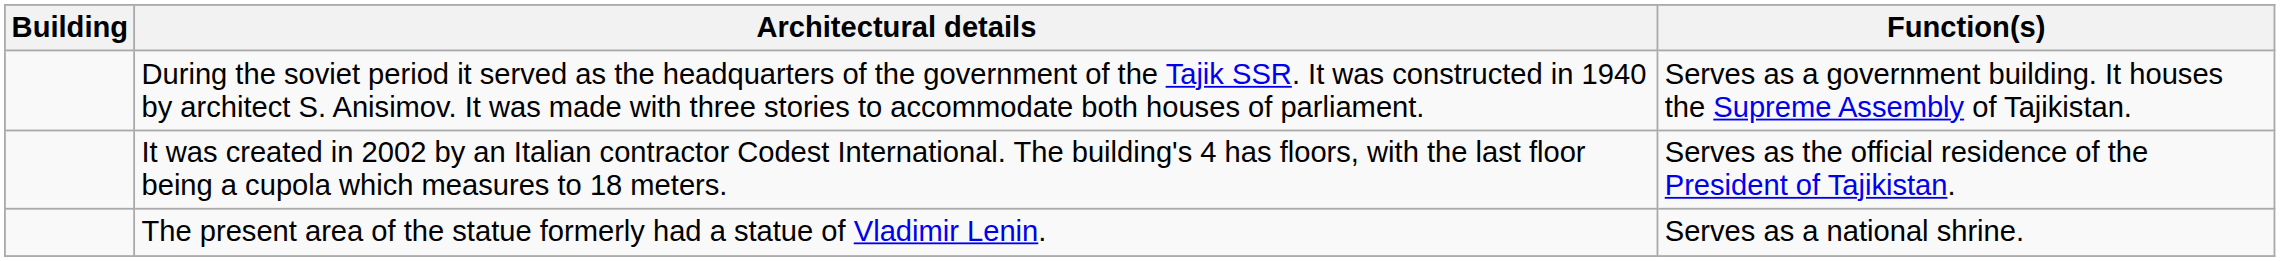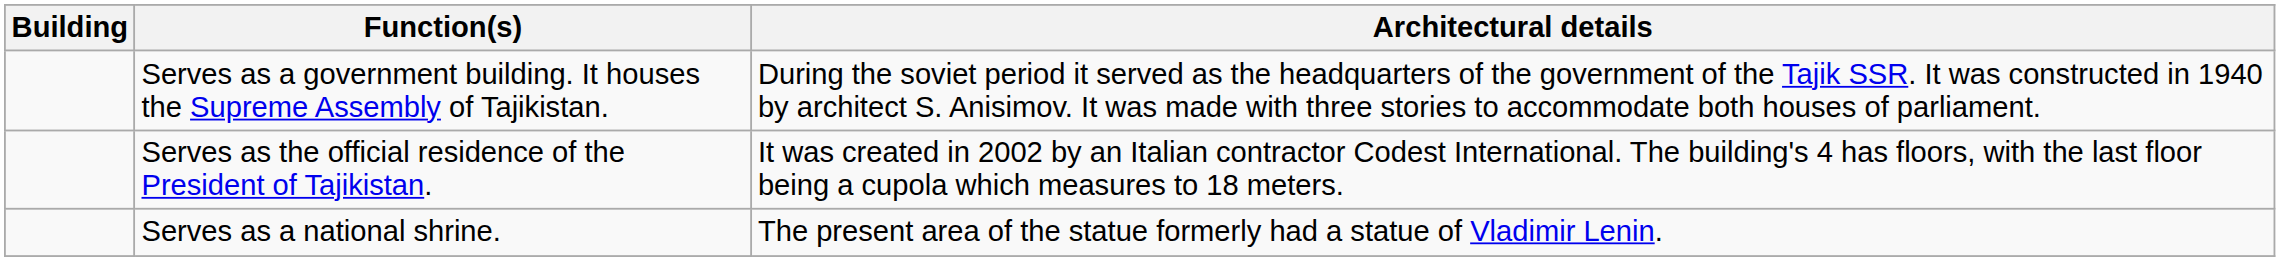columns swapped: (896, 27) <-> (1966, 27)
